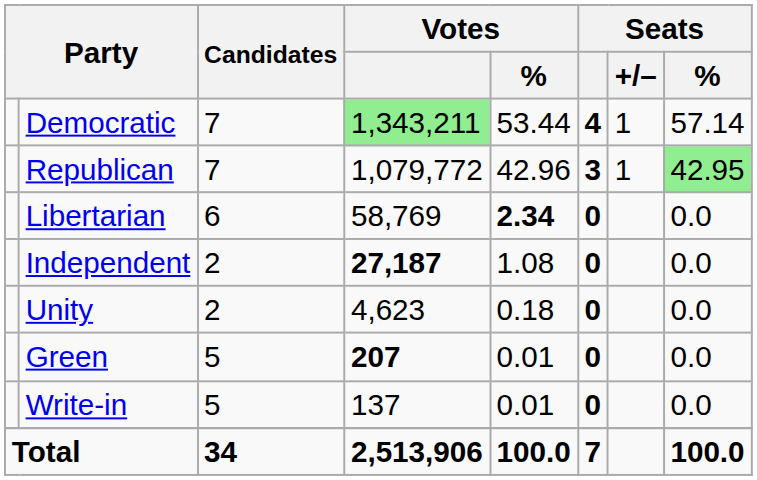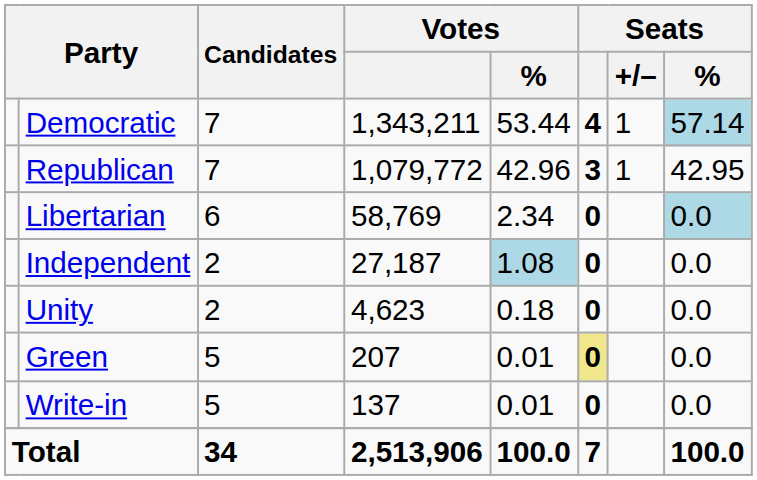(416, 122) lightgreen background -> (416, 122) no background
(708, 122) no background -> (708, 122) lightblue background
(708, 169) lightgreen background -> (708, 169) no background
(525, 216) bold -> (525, 216) normal
(691, 216) no background -> (691, 216) lightblue background
(396, 263) bold -> (396, 263) normal
(525, 263) no background -> (525, 263) lightblue background
(376, 357) bold -> (376, 357) normal
(593, 357) no background -> (593, 357) khaki background
